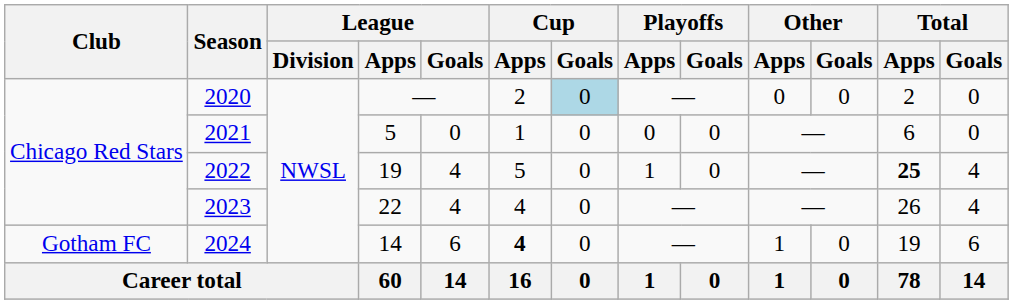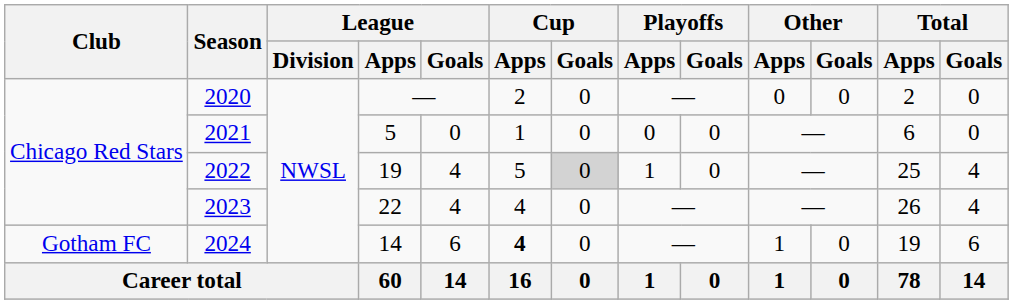(585, 96) lightblue background -> (585, 96) no background
(585, 170) no background -> (585, 170) lightgrey background
(909, 170) bold -> (909, 170) normal
